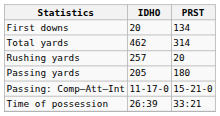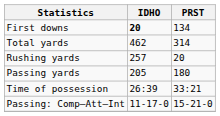(135, 28) normal -> (135, 28) bold
rows swapped: (66, 89) <-> (57, 104)
